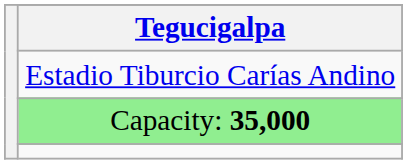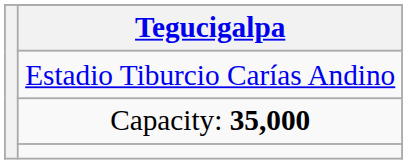(210, 120) lightgreen background -> (210, 120) no background
